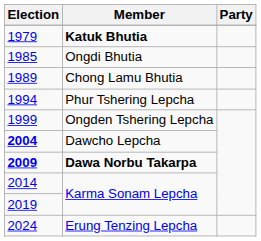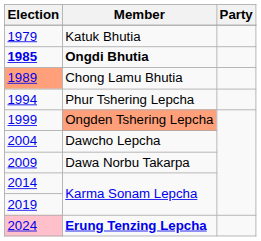(106, 36) bold -> (103, 36) normal
(22, 57) normal -> (22, 57) bold
(104, 57) normal -> (107, 57) bold
(22, 78) no background -> (22, 78) lightsalmon background
(139, 120) no background -> (139, 120) lightsalmon background
(22, 141) bold -> (22, 141) normal
(22, 162) bold -> (22, 162) normal
(131, 162) bold -> (128, 162) normal
(22, 225) no background -> (22, 225) pink background
(131, 225) normal -> (136, 225) bold
